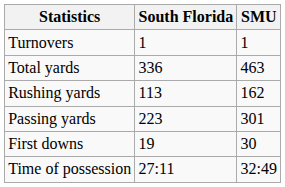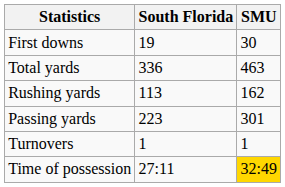rows swapped: (46, 144) <-> (41, 42)
(259, 169) no background -> (259, 169) gold background
